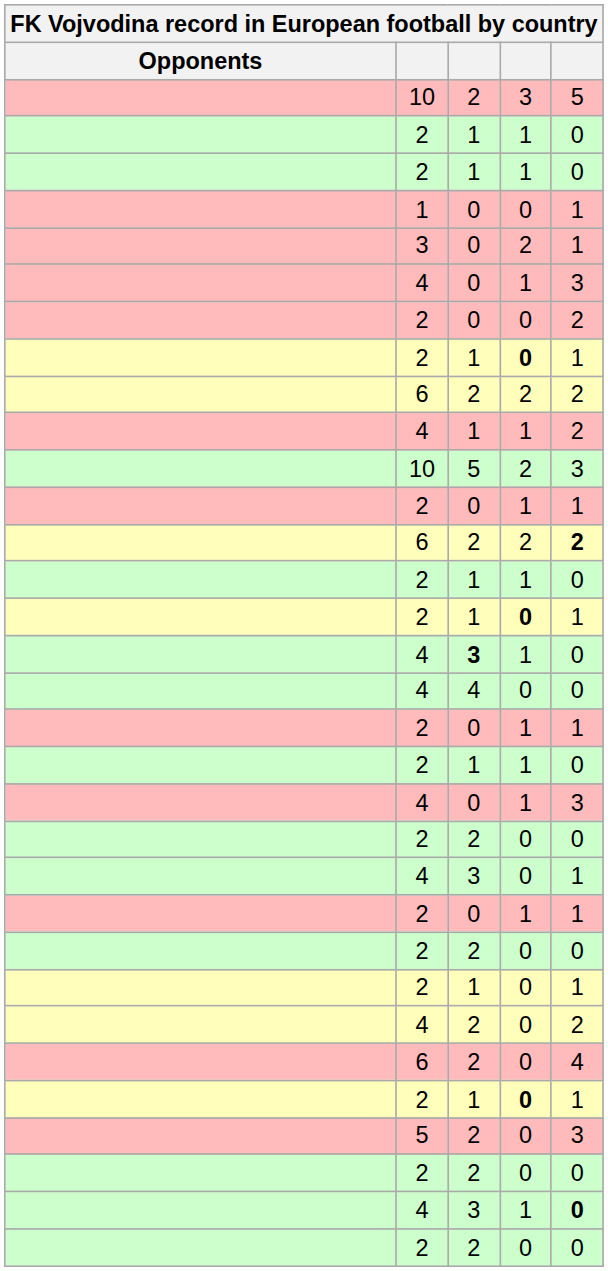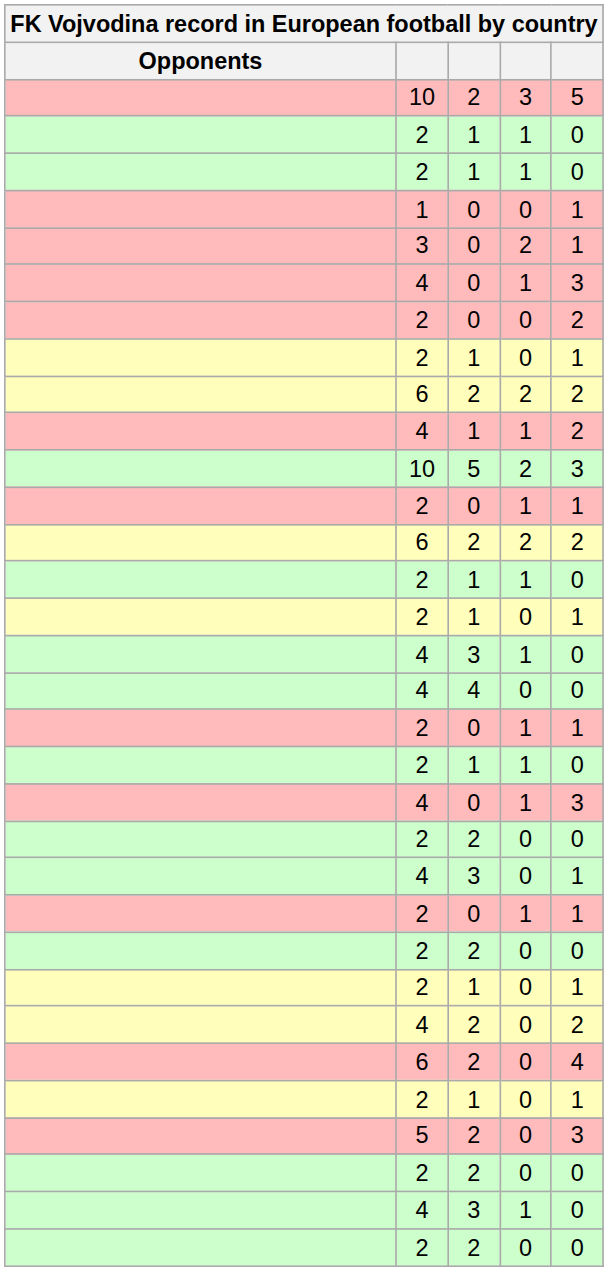(526, 357) bold -> (526, 357) normal
(577, 543) bold -> (577, 543) normal
(526, 617) bold -> (526, 617) normal
(474, 654) bold -> (474, 654) normal
(526, 1099) bold -> (526, 1099) normal
(577, 1210) bold -> (577, 1210) normal
